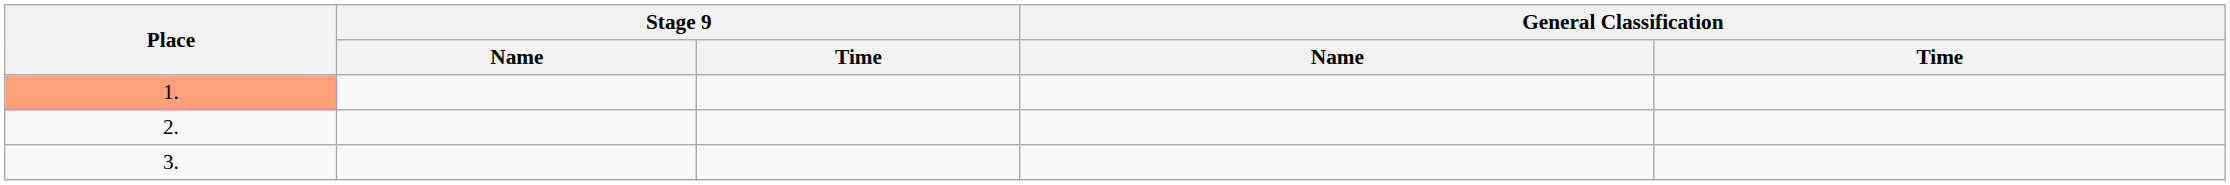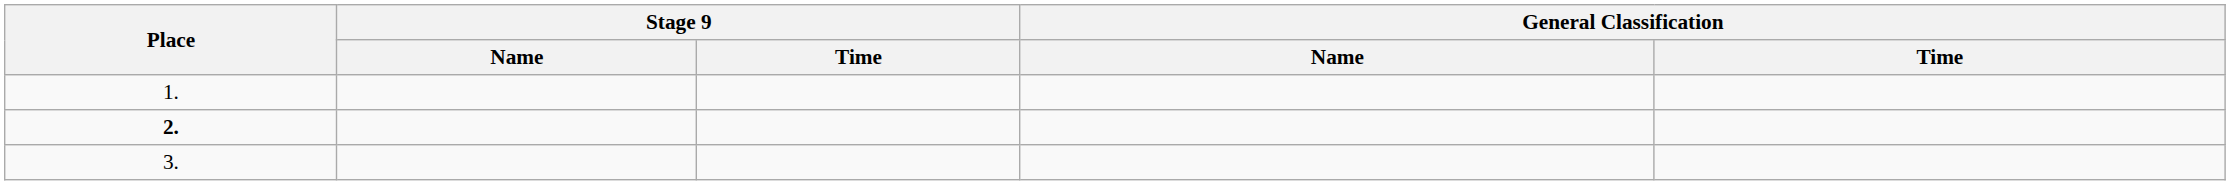(171, 92) lightsalmon background -> (171, 92) no background
(171, 127) normal -> (171, 127) bold
